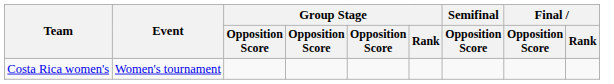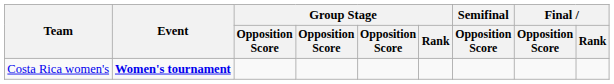(168, 69) normal -> (173, 69) bold
